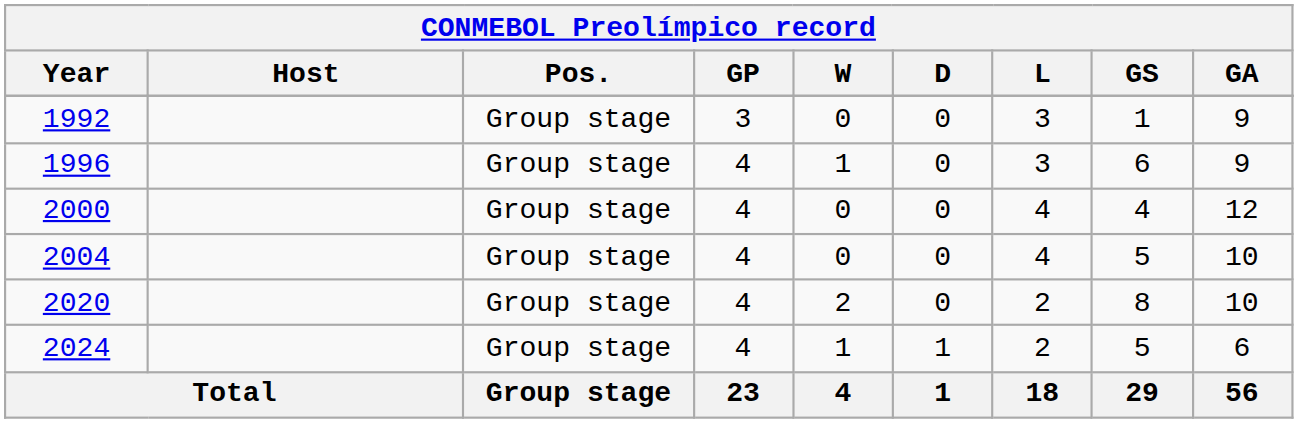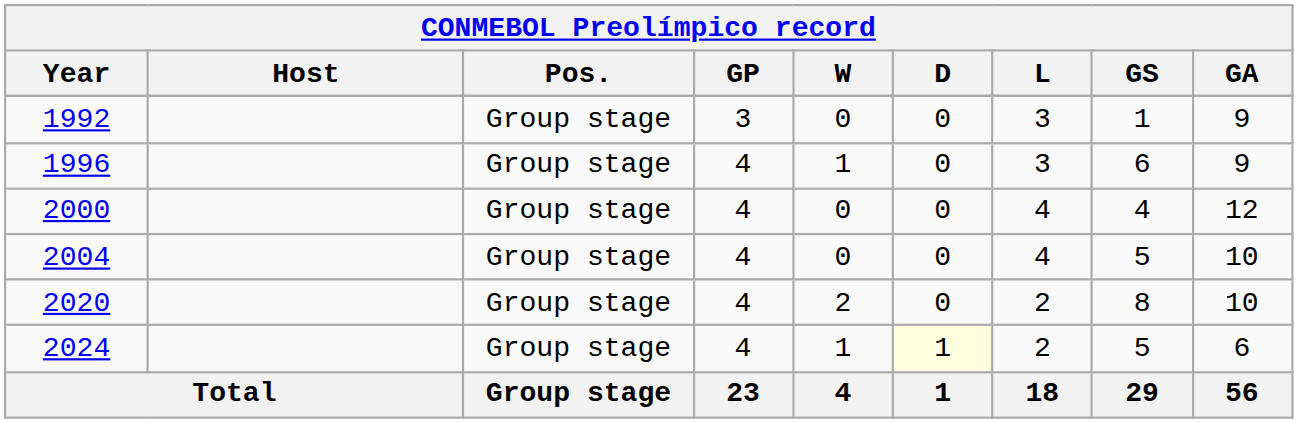(943, 348) no background -> (943, 348) lightyellow background
